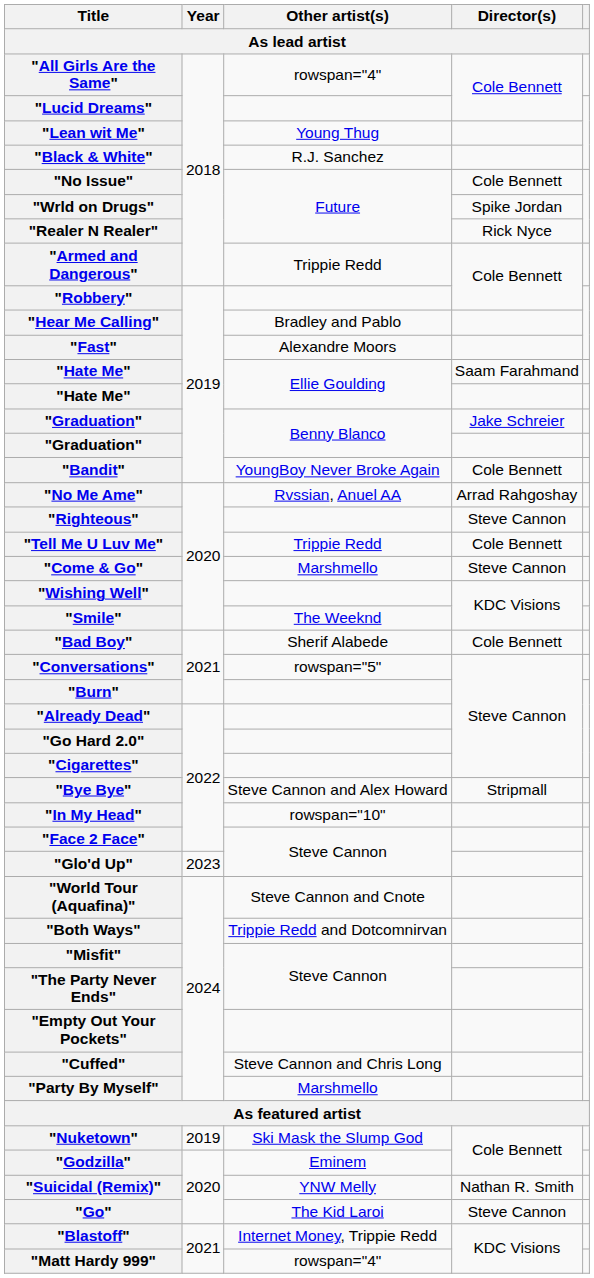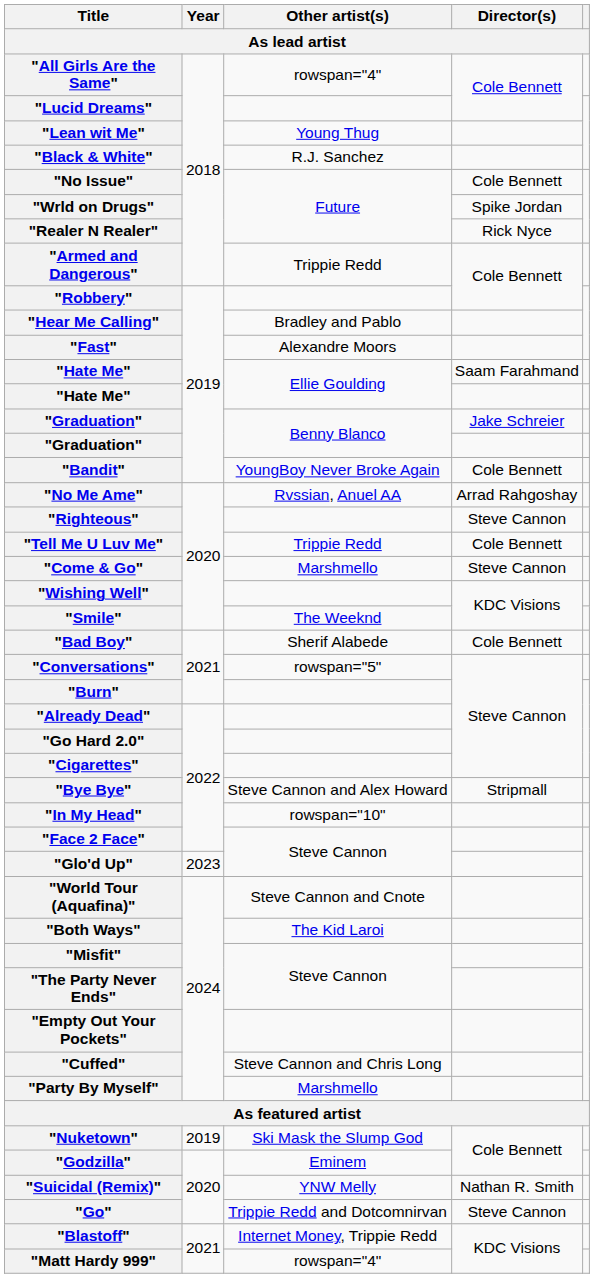(338, 930) Trippie Redd and Dotcomnirvan -> (338, 930) The Kid Laroi
(338, 1211) The Kid Laroi -> (338, 1211) Trippie Redd and Dotcomnirvan
